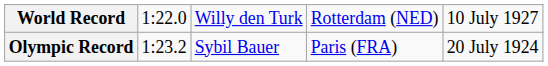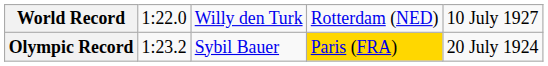(354, 46) no background -> (354, 46) gold background
